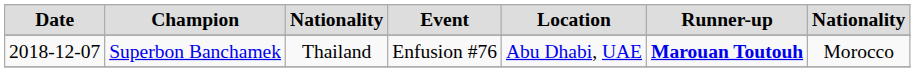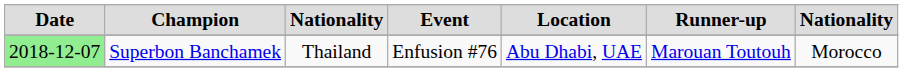(55, 50) no background -> (55, 50) lightgreen background
(727, 50) bold -> (721, 50) normal
